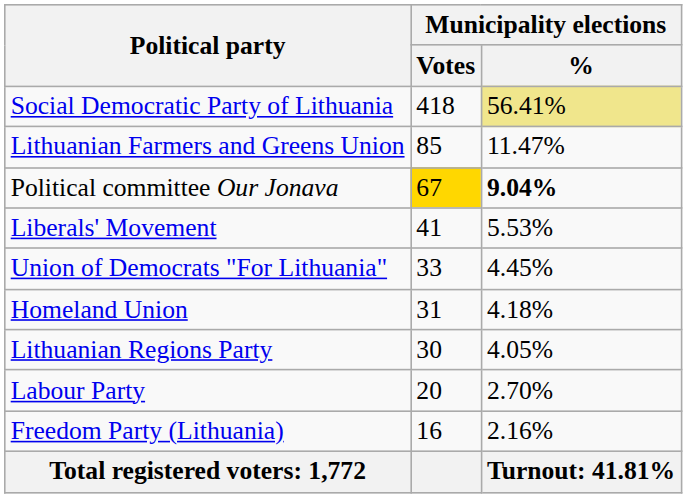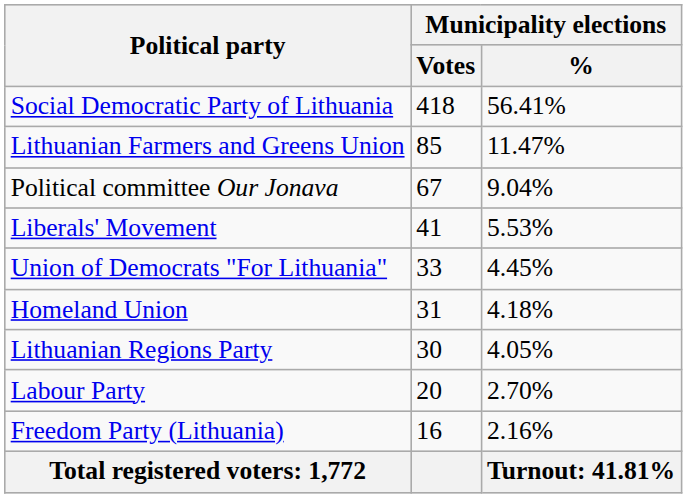(526, 106) khaki background -> (526, 106) no background
(429, 187) gold background -> (429, 187) no background
(522, 187) bold -> (520, 187) normal
